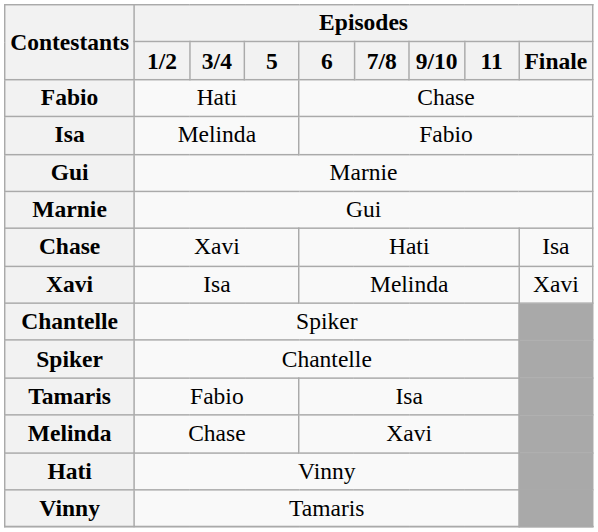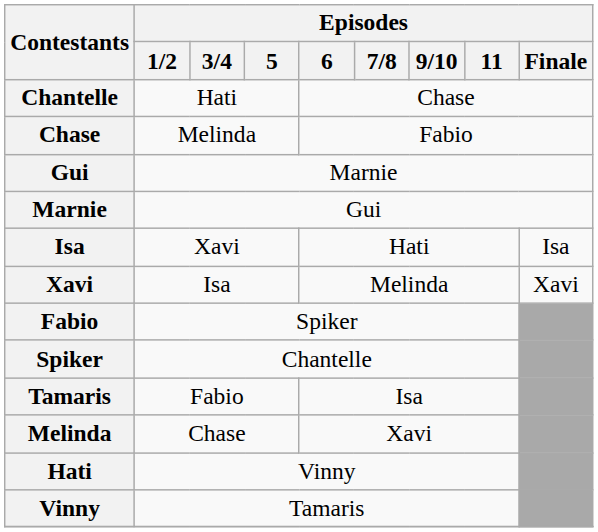(70, 97) Fabio -> (70, 97) Chantelle
(70, 135) Isa -> (70, 135) Chase
(70, 246) Chase -> (70, 246) Isa
(70, 321) Chantelle -> (70, 321) Fabio
